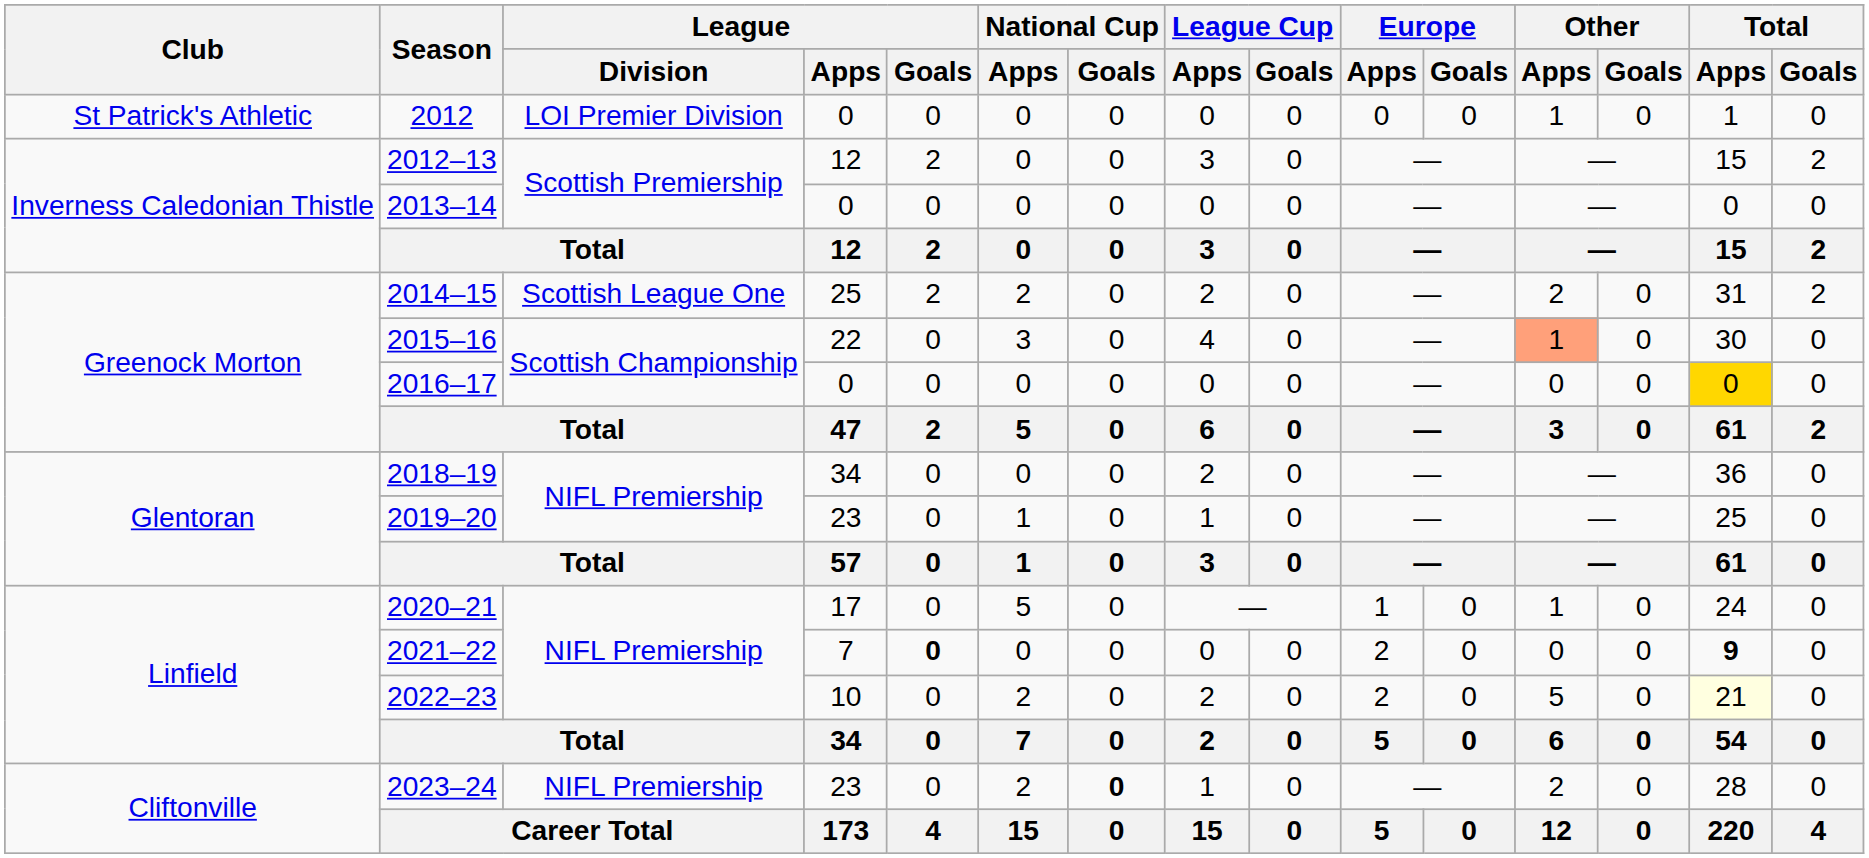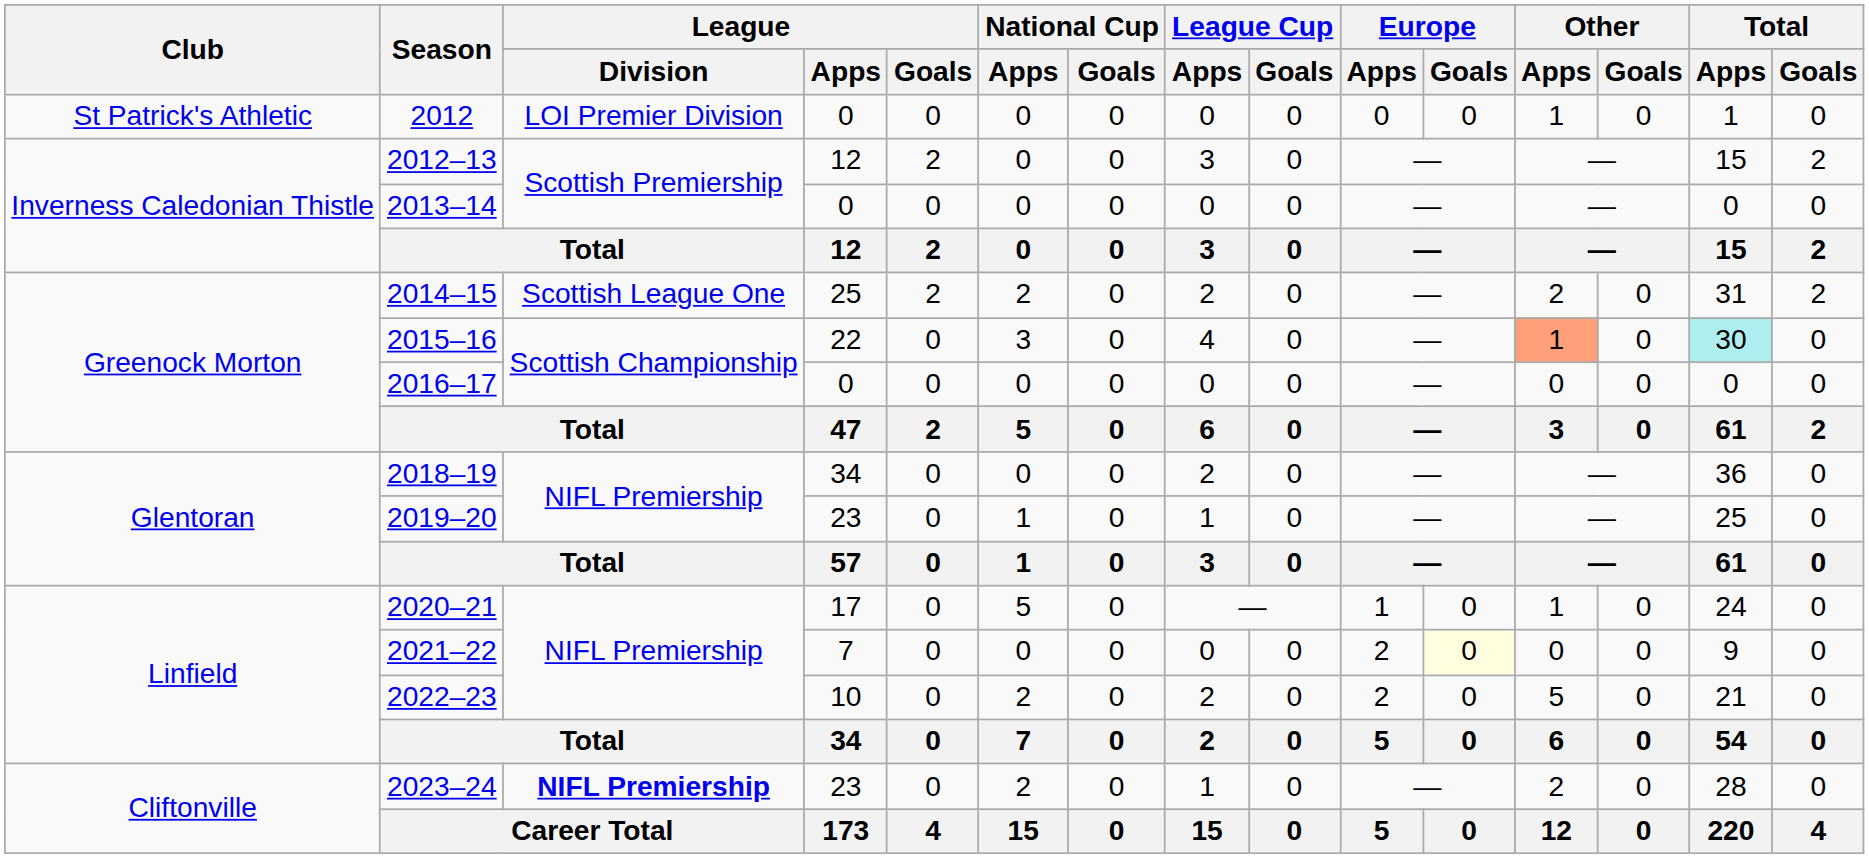(1731, 339) no background -> (1731, 339) paleturquoise background
(1731, 384) gold background -> (1731, 384) no background
(933, 652) bold -> (933, 652) normal
(1469, 652) no background -> (1469, 652) lightyellow background
(1731, 652) bold -> (1731, 652) normal
(1731, 696) lightyellow background -> (1731, 696) no background
(654, 786) normal -> (654, 786) bold
(1117, 786) bold -> (1117, 786) normal
